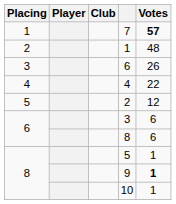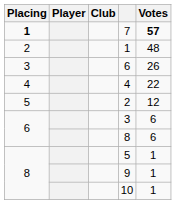(27, 31) normal -> (27, 31) bold
(153, 173) bold -> (153, 173) normal
